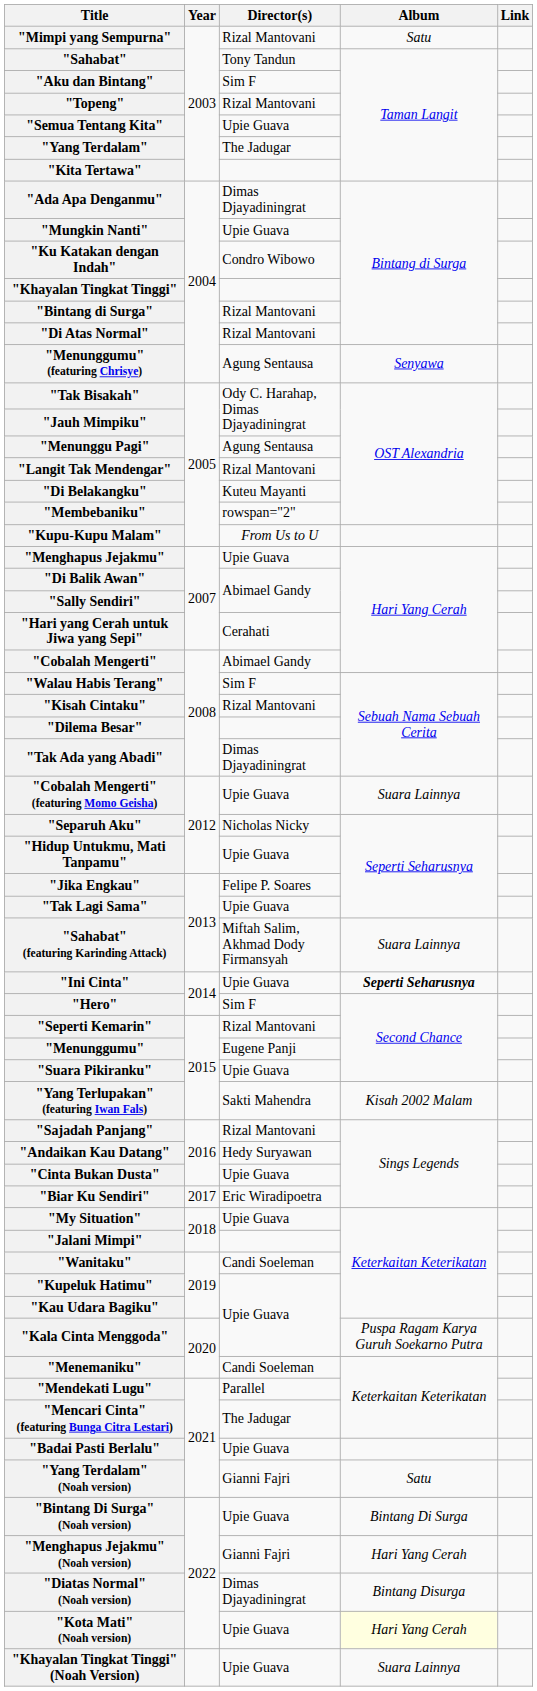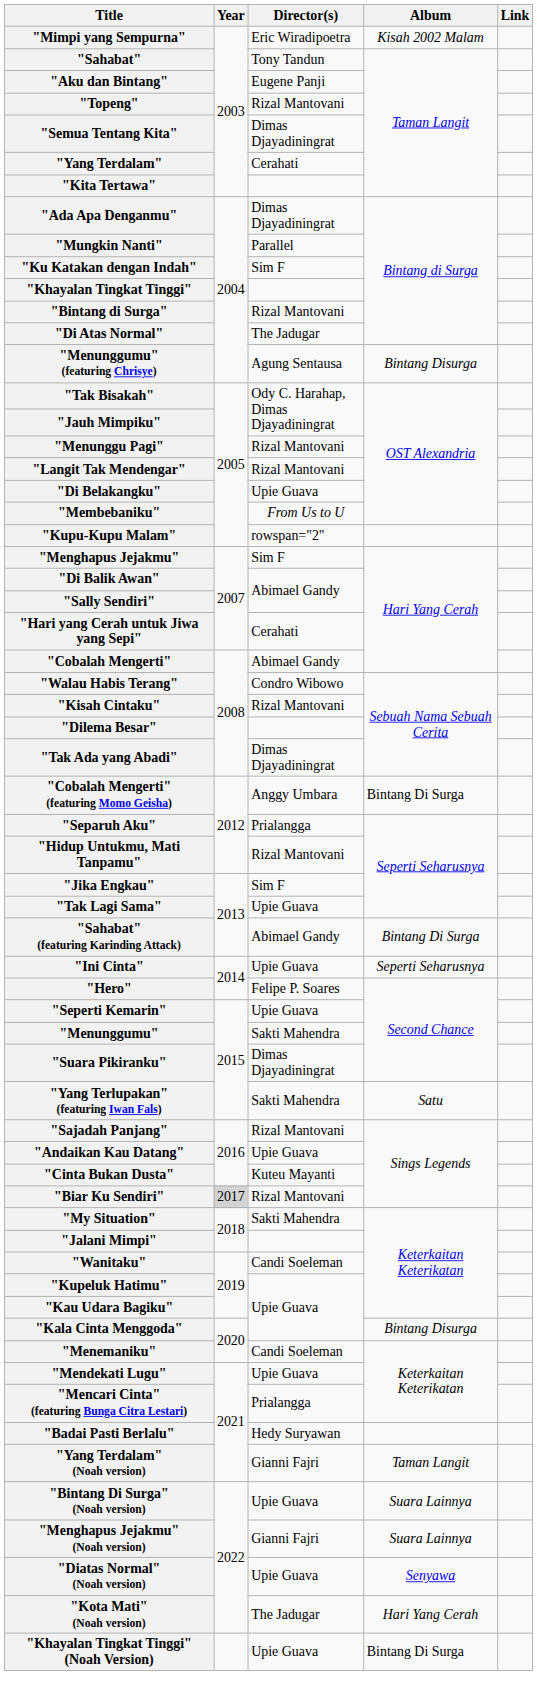(269, 37) Rizal Mantovani -> (301, 37) Eric Wiradipoetra
(419, 37) Satu -> (431, 37) Kisah 2002 Malam
(239, 81) Sim F -> (288, 81) Eugene Panji
(256, 125) Upie Guava -> (293, 133) Dimas Djayadiningrat
(257, 147) The Jadugar -> (275, 163) Cerahati
(256, 229) Upie Guava -> (272, 245) Parallel
(269, 259) Condro Wibowo -> (268, 267) Sim F
(269, 333) Rizal Mantovani -> (285, 333) The Jadugar
(419, 363) Senyawa -> (431, 363) Bintang Disurga
(268, 447) Agung Sentausa -> (298, 447) Rizal Mantovani
(264, 491) Kuteu Mayanti -> (285, 491) Upie Guava
(259, 513) rowspan="2" -> (306, 513) From Us to U
(280, 535) From Us to U -> (288, 535) rowspan="2"
(256, 557) Upie Guava -> (268, 557) Sim F
(239, 683) Sim F -> (297, 683) Condro Wibowo
(256, 795) Upie Guava -> (294, 795) Anggy Umbara
(419, 795) Suara Lainnya -> (415, 795) Bintang Di Surga
(266, 825) Nicholas Nicky -> (281, 825) Prialangga
(256, 855) Upie Guava -> (298, 855) Rizal Mantovani
(267, 884) Felipe P. Soares -> (268, 884) Sim F
(264, 944) Miftah Salim, Akhmad Dody Firmansyah -> (295, 936) Abimael Gandy
(419, 944) Suara Lainnya -> (431, 936) Bintang Di Surga
(419, 982) bold -> (431, 966) normal
(239, 1004) Sim F -> (295, 988) Felipe P. Soares
(269, 1026) Rizal Mantovani -> (285, 1011) Upie Guava
(259, 1048) Eugene Panji -> (295, 1033) Sakti Mahendra
(256, 1070) Upie Guava -> (293, 1063) Dimas Djayadiningrat
(419, 1100) Kisah 2002 Malam -> (431, 1100) Satu
(267, 1152) Hedy Suryawan -> (285, 1152) Upie Guava
(256, 1174) Upie Guava -> (293, 1174) Kuteu Mayanti
(202, 1196) no background -> (231, 1196) lightgrey background
(272, 1196) Eric Wiradipoetra -> (298, 1196) Rizal Mantovani
(256, 1218) Upie Guava -> (295, 1218) Sakti Mahendra
(419, 1337) Puspa Ragam Karya Guruh Soekarno Putra -> (431, 1329) Bintang Disurga
(244, 1389) Parallel -> (285, 1373) Upie Guava
(257, 1419) The Jadugar -> (281, 1403) Prialangga
(256, 1448) Upie Guava -> (296, 1433) Hedy Suryawan
(419, 1478) Satu -> (431, 1463) Taman Langit
(419, 1516) Bintang Di Surga -> (431, 1500) Suara Lainnya
(419, 1554) Hari Yang Cerah -> (431, 1538) Suara Lainnya
(264, 1592) Dimas Djayadiningrat -> (285, 1576) Upie Guava
(419, 1592) Bintang Disurga -> (431, 1576) Senyawa
(256, 1629) Upie Guava -> (285, 1614) The Jadugar
(419, 1629) lightyellow background -> (431, 1614) no background
(419, 1667) Suara Lainnya -> (415, 1651) Bintang Di Surga
